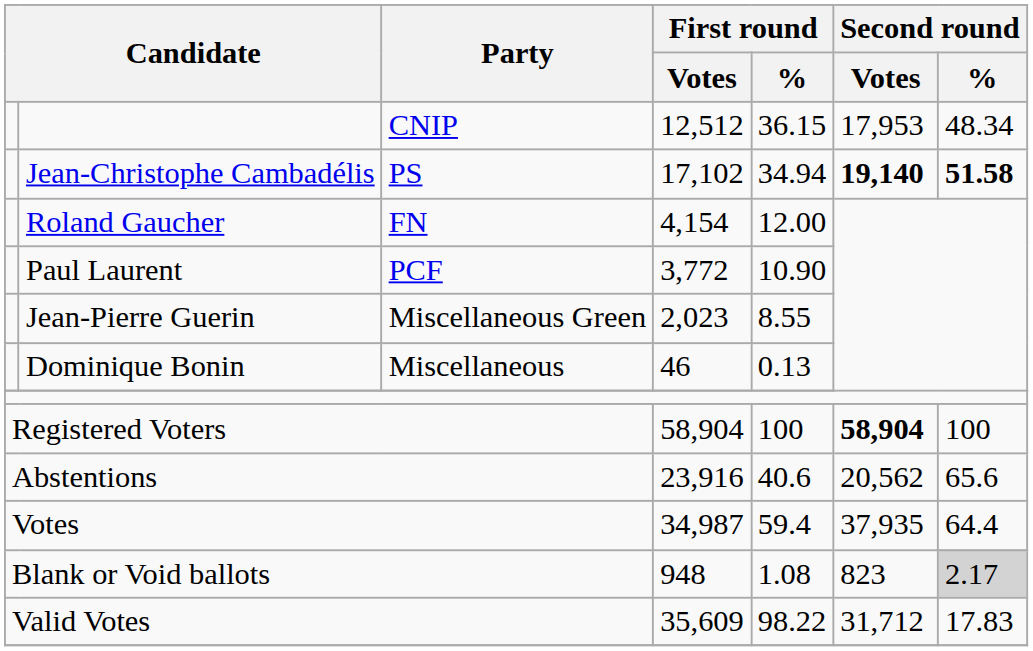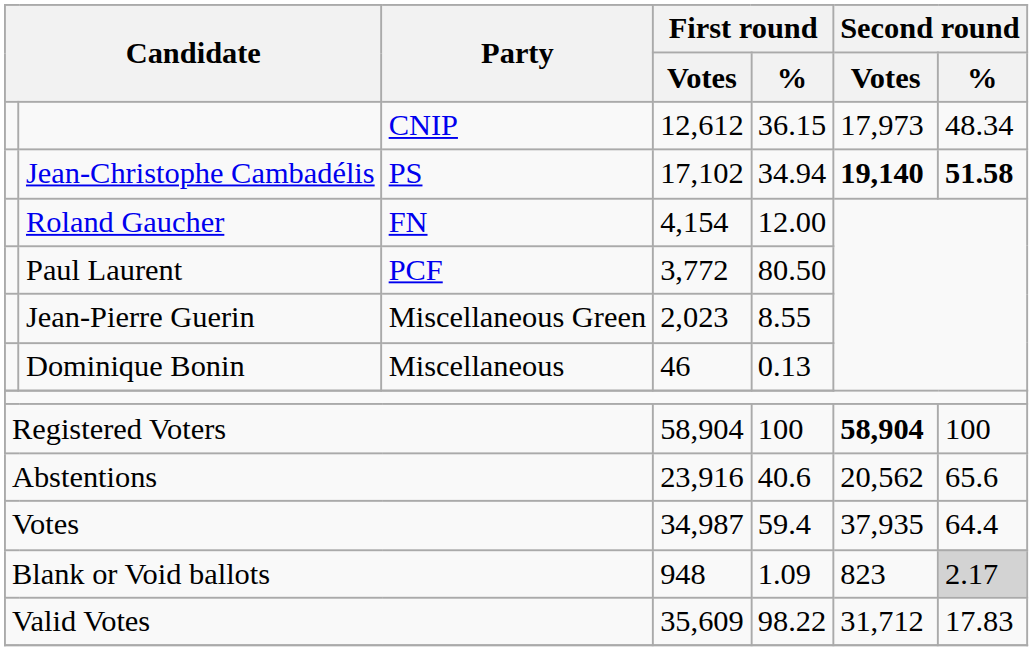(702, 125) 12,512 -> (702, 125) 12,612
(882, 125) 17,953 -> (882, 125) 17,973
(792, 269) 10.90 -> (792, 269) 80.50
(784, 572) 1.08 -> (784, 572) 1.09
